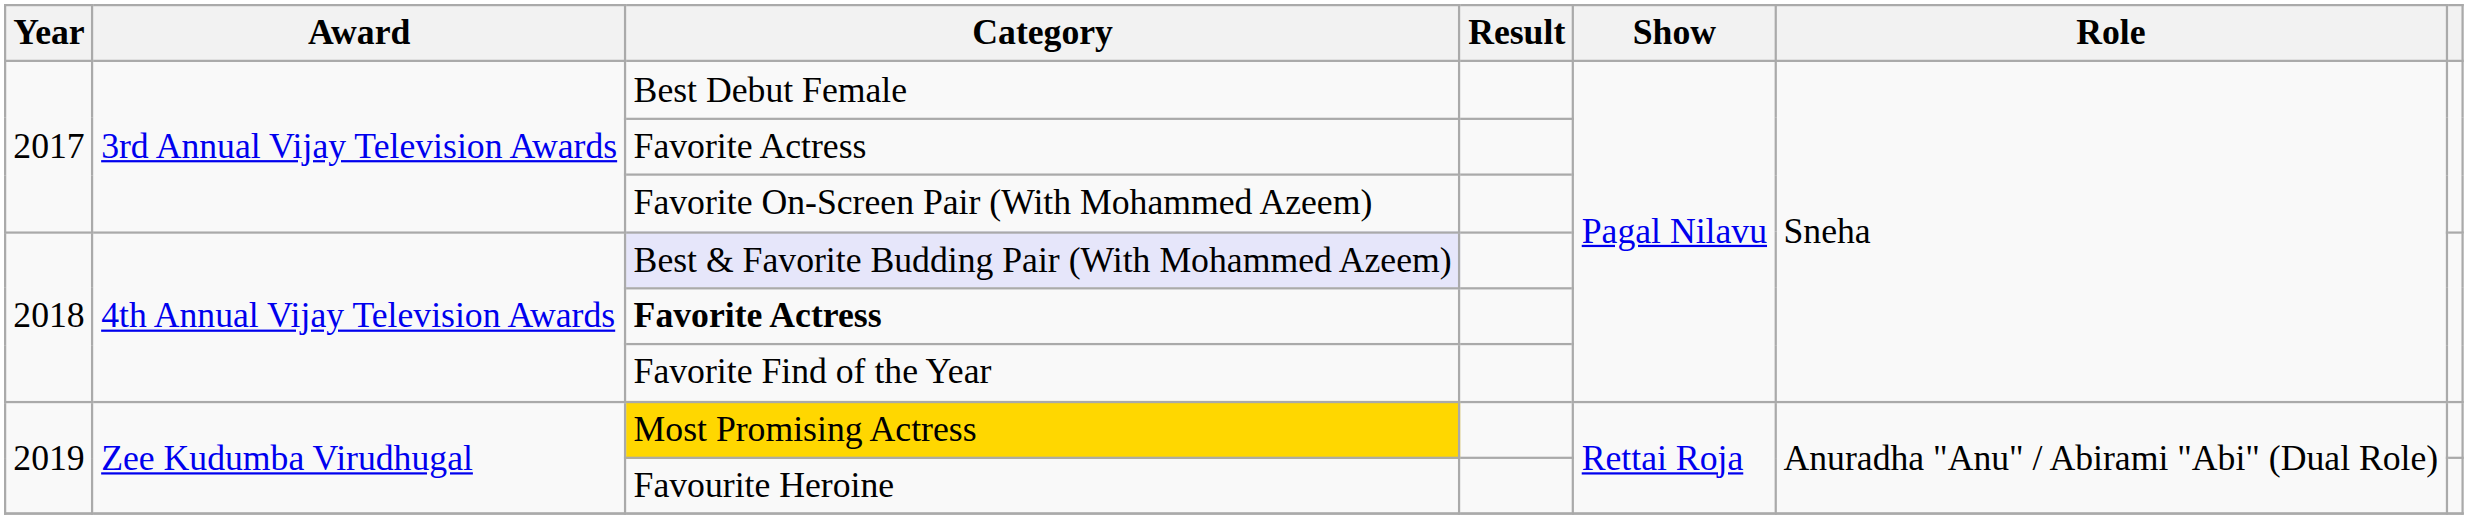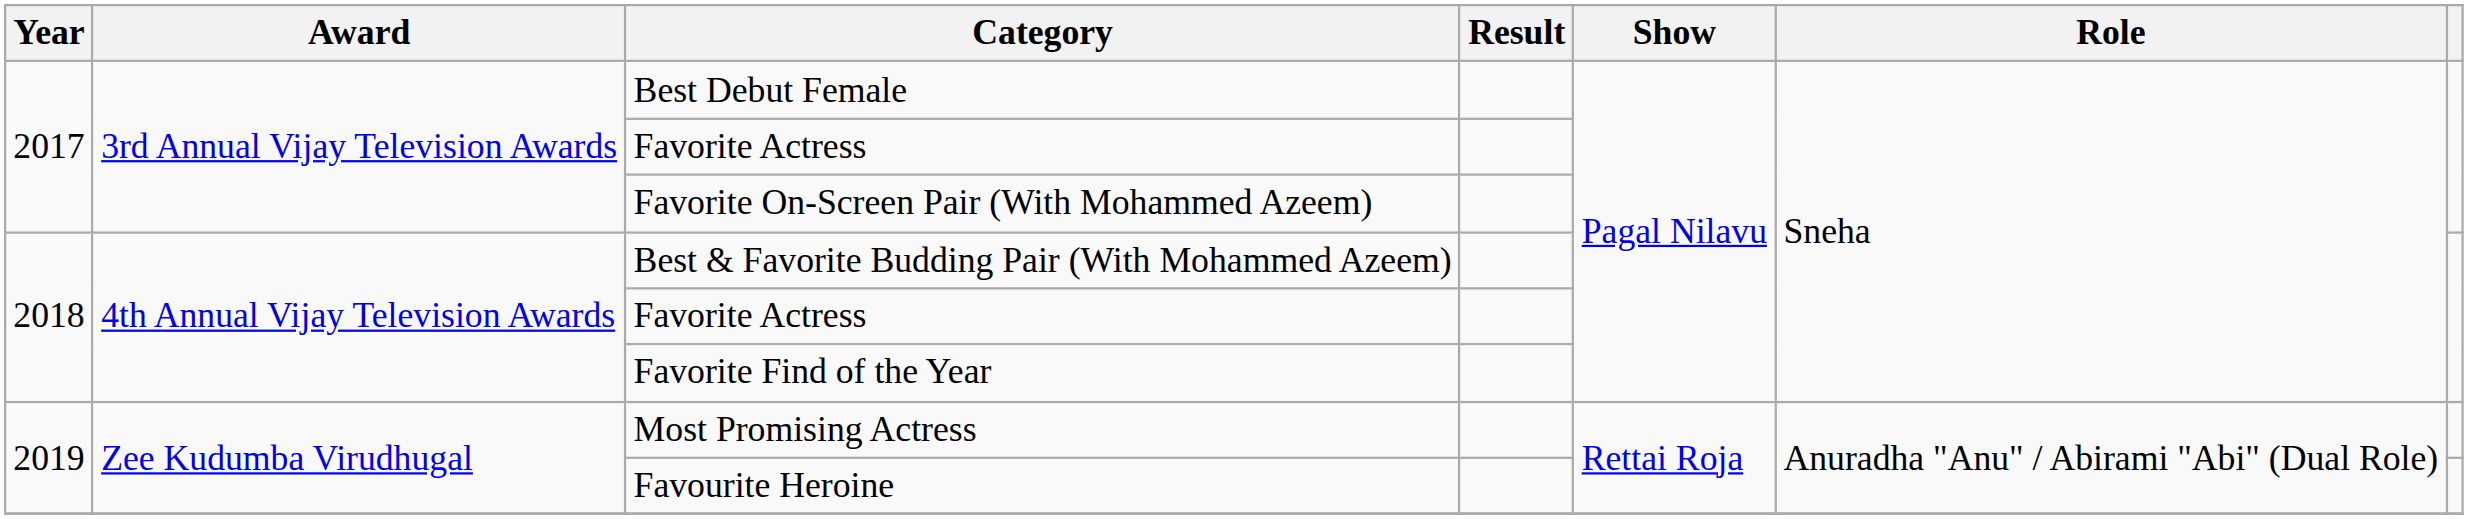(1043, 259) lavender background -> (1043, 259) no background
(758, 315) bold -> (750, 315) normal
(805, 428) gold background -> (805, 428) no background
